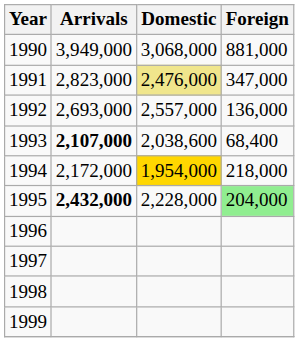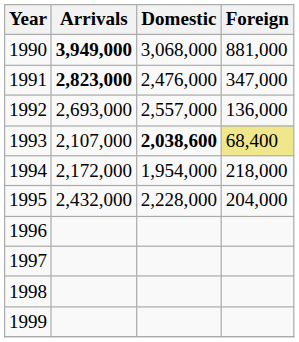(94, 49) normal -> (94, 49) bold
(94, 80) normal -> (94, 80) bold
(179, 80) khaki background -> (179, 80) no background
(94, 140) bold -> (94, 140) normal
(179, 140) normal -> (179, 140) bold
(252, 140) no background -> (252, 140) khaki background
(179, 170) gold background -> (179, 170) no background
(94, 200) bold -> (94, 200) normal
(257, 200) lightgreen background -> (257, 200) no background
